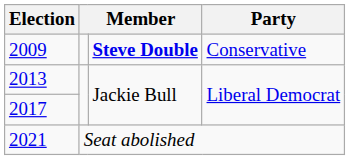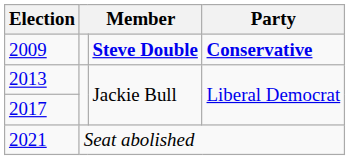(256, 49) normal -> (259, 49) bold
